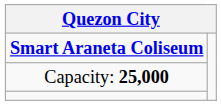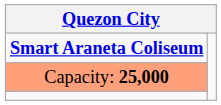(107, 76) no background -> (107, 76) lightsalmon background
